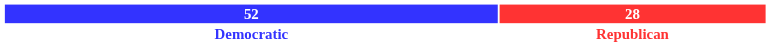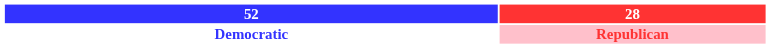(632, 34) no background -> (632, 34) pink background
